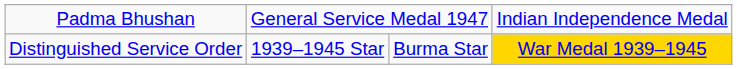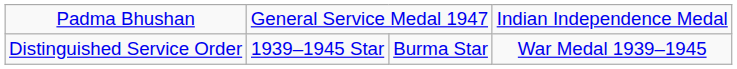(612, 49) gold background -> (612, 49) no background
